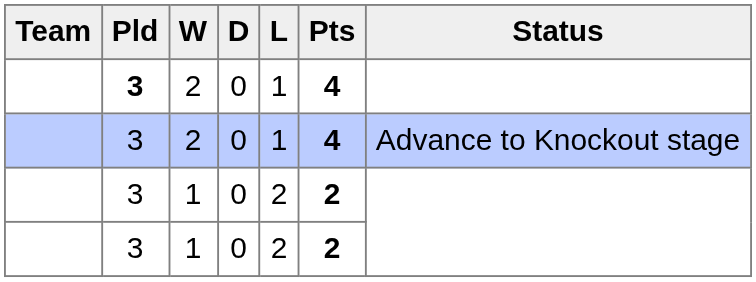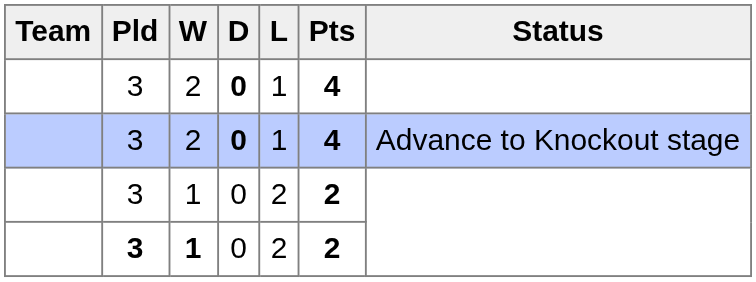(135, 85) bold -> (135, 85) normal
(238, 85) normal -> (238, 85) bold
(238, 140) normal -> (238, 140) bold
(135, 248) normal -> (135, 248) bold
(193, 248) normal -> (193, 248) bold
